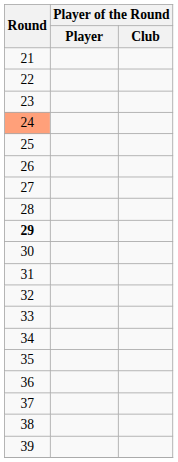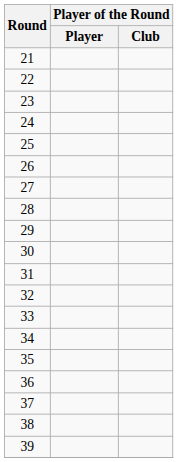(27, 123) lightsalmon background -> (27, 123) no background
(27, 230) bold -> (27, 230) normal
